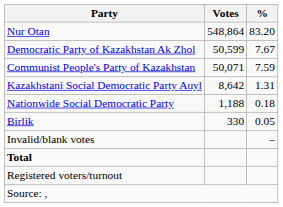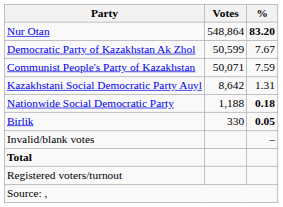(262, 31) normal -> (262, 31) bold
(265, 103) normal -> (265, 103) bold
(265, 121) normal -> (265, 121) bold
